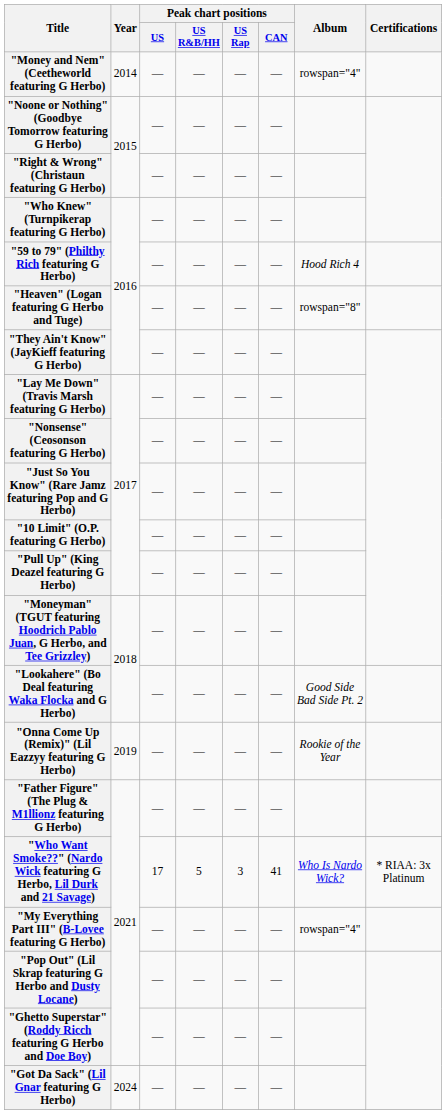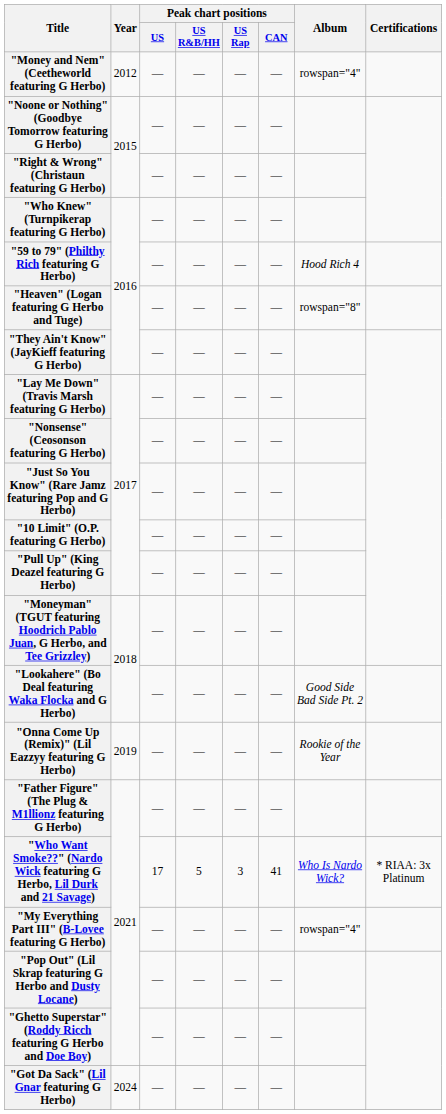(125, 74) 2014 -> (125, 74) 2012
